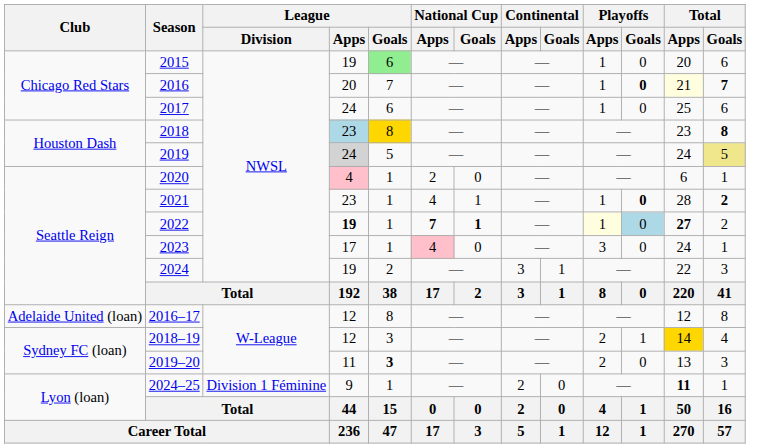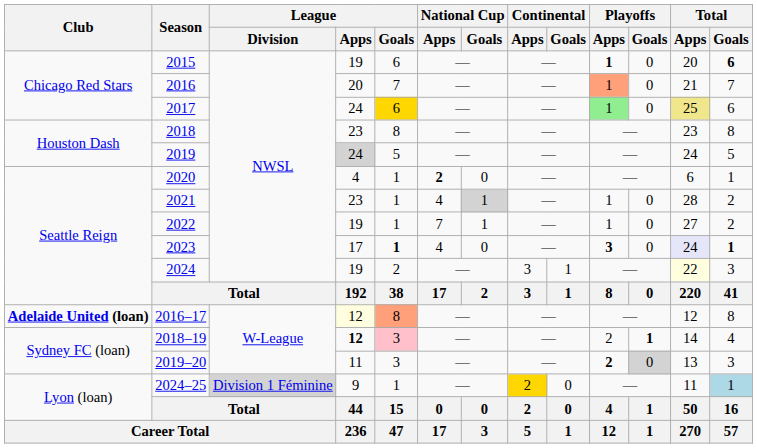(390, 62) lightgreen background -> (396, 62) no background
(602, 62) normal -> (609, 62) bold
(724, 62) normal -> (731, 62) bold
(602, 85) no background -> (609, 85) lightsalmon background
(643, 85) bold -> (650, 85) normal
(684, 85) lightyellow background -> (690, 85) no background
(724, 85) bold -> (731, 85) normal
(390, 108) no background -> (396, 108) gold background
(602, 108) no background -> (609, 108) lightgreen background
(684, 108) no background -> (690, 108) khaki background
(349, 131) lightblue background -> (356, 131) no background
(390, 131) gold background -> (396, 131) no background
(724, 131) bold -> (731, 131) normal
(724, 154) khaki background -> (731, 154) no background
(349, 177) pink background -> (356, 177) no background
(433, 177) normal -> (439, 177) bold
(478, 200) no background -> (484, 200) lightgrey background
(643, 200) bold -> (650, 200) normal
(724, 200) bold -> (731, 200) normal
(349, 223) bold -> (356, 223) normal
(433, 223) bold -> (439, 223) normal
(478, 223) bold -> (484, 223) normal
(602, 223) lightyellow background -> (609, 223) no background
(643, 223) lightblue background -> (650, 223) no background
(684, 223) bold -> (690, 223) normal
(390, 246) normal -> (396, 246) bold
(433, 246) pink background -> (439, 246) no background
(602, 246) normal -> (609, 246) bold
(684, 246) no background -> (690, 246) lavender background
(724, 246) normal -> (731, 246) bold
(684, 270) no background -> (690, 270) lightyellow background
(75, 316) normal -> (78, 316) bold
(349, 316) no background -> (356, 316) lightyellow background
(390, 316) no background -> (396, 316) lightsalmon background
(349, 339) normal -> (356, 339) bold
(390, 339) no background -> (396, 339) pink background
(643, 339) normal -> (650, 339) bold
(684, 339) gold background -> (690, 339) no background
(390, 362) bold -> (396, 362) normal
(602, 362) normal -> (609, 362) bold
(643, 362) no background -> (650, 362) lightgrey background
(266, 385) no background -> (273, 385) lightgrey background
(521, 385) no background -> (527, 385) gold background
(684, 385) bold -> (690, 385) normal
(724, 385) no background -> (731, 385) lightblue background
